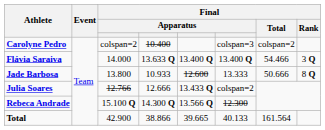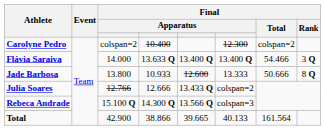(235, 44) colspan=3 -> (235, 44) 12.300
(235, 103) 12.300 -> (235, 103) colspan=3
